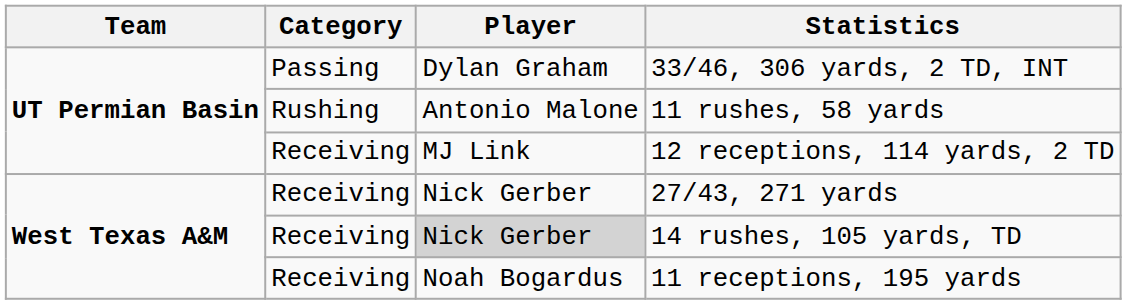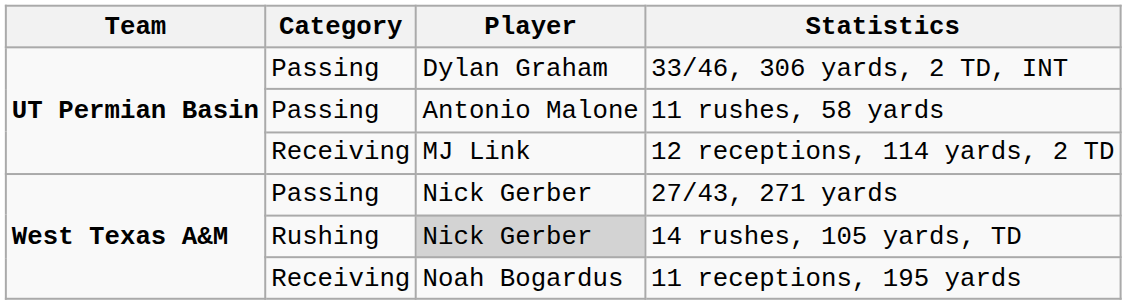(325, 111) Rushing -> (325, 111) Passing
(341, 195) Receiving -> (325, 195) Passing
(341, 236) Receiving -> (325, 236) Rushing
